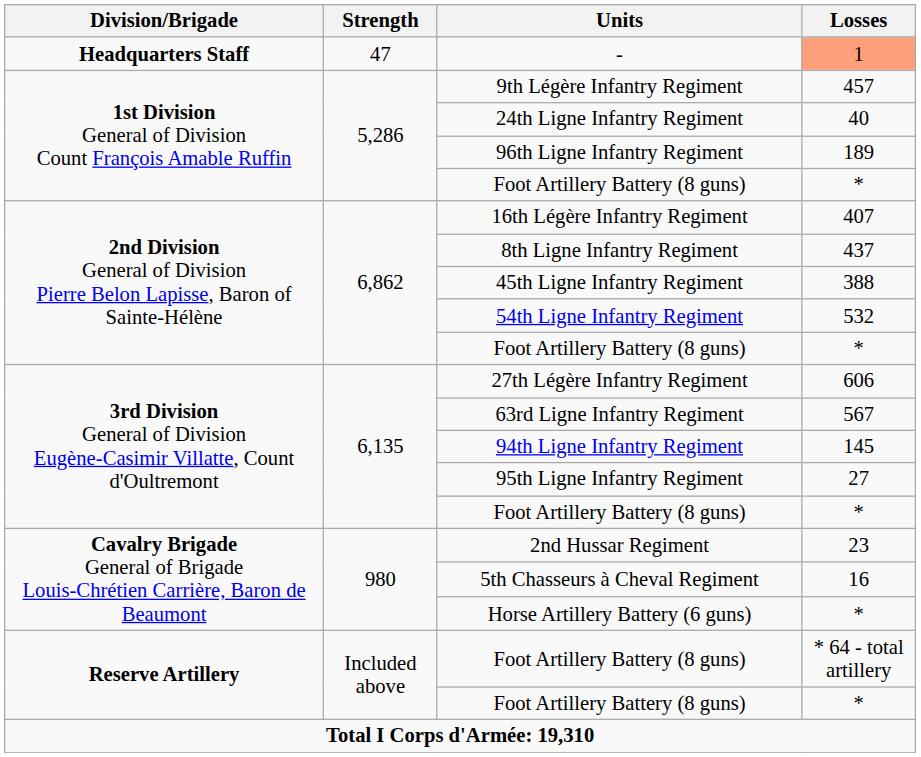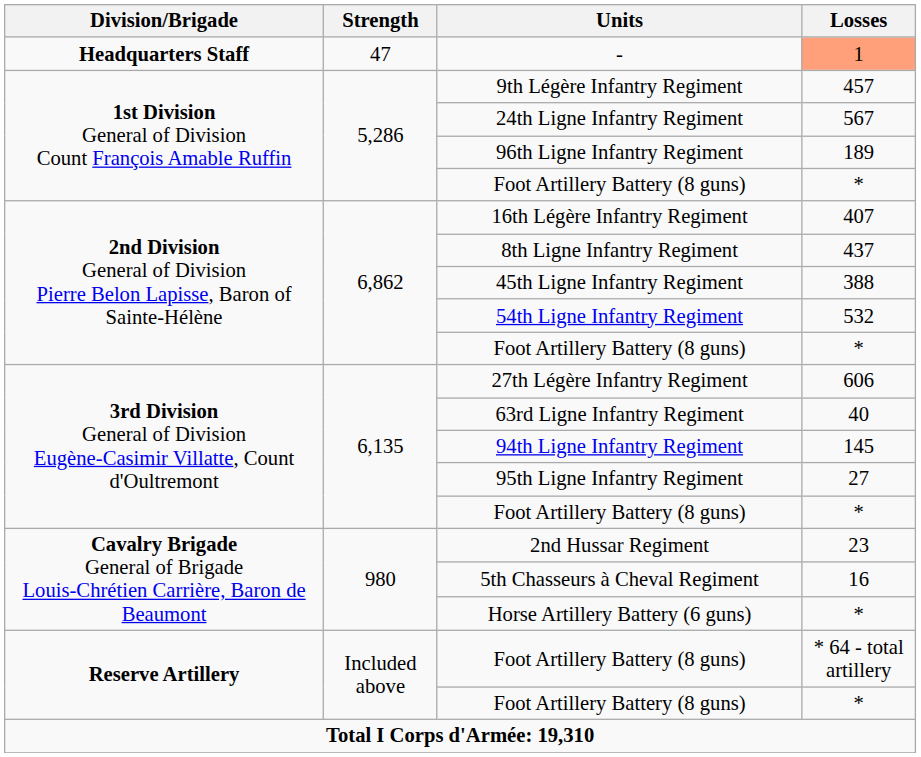(859, 119) 40 -> (859, 119) 567
(859, 413) 567 -> (859, 413) 40
